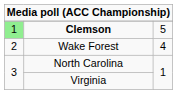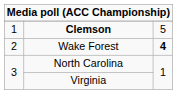(14, 30) lightgreen background -> (14, 30) no background
(163, 47) normal -> (163, 47) bold
